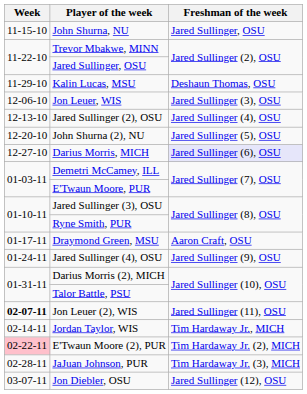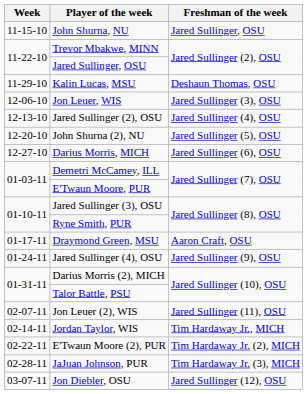(226, 153) lavender background -> (226, 153) no background
(27, 310) bold -> (27, 310) normal
(27, 345) pink background -> (27, 345) no background
